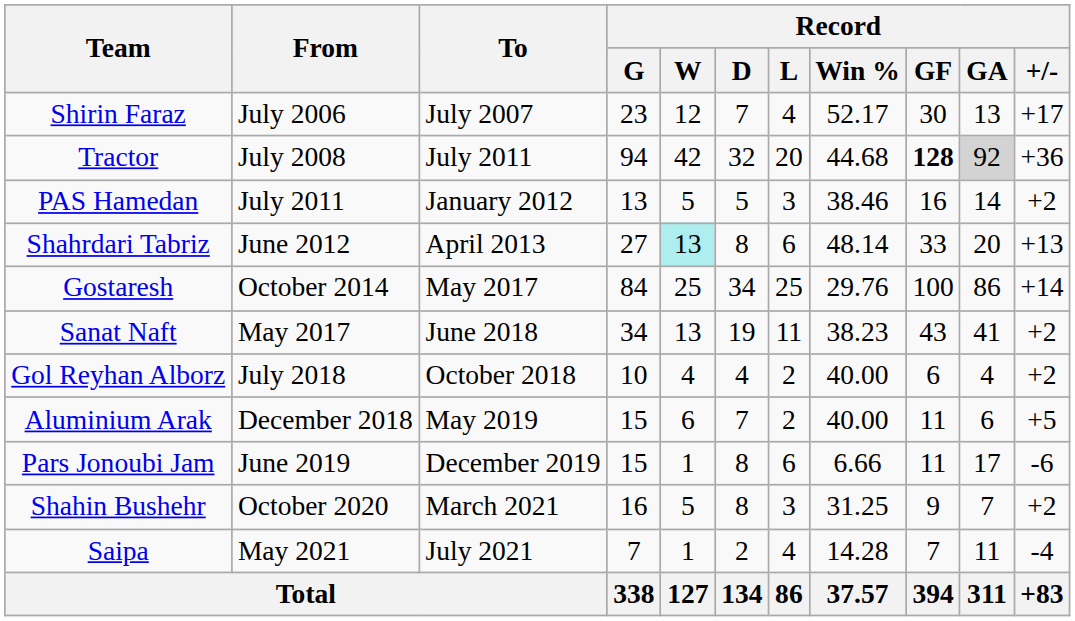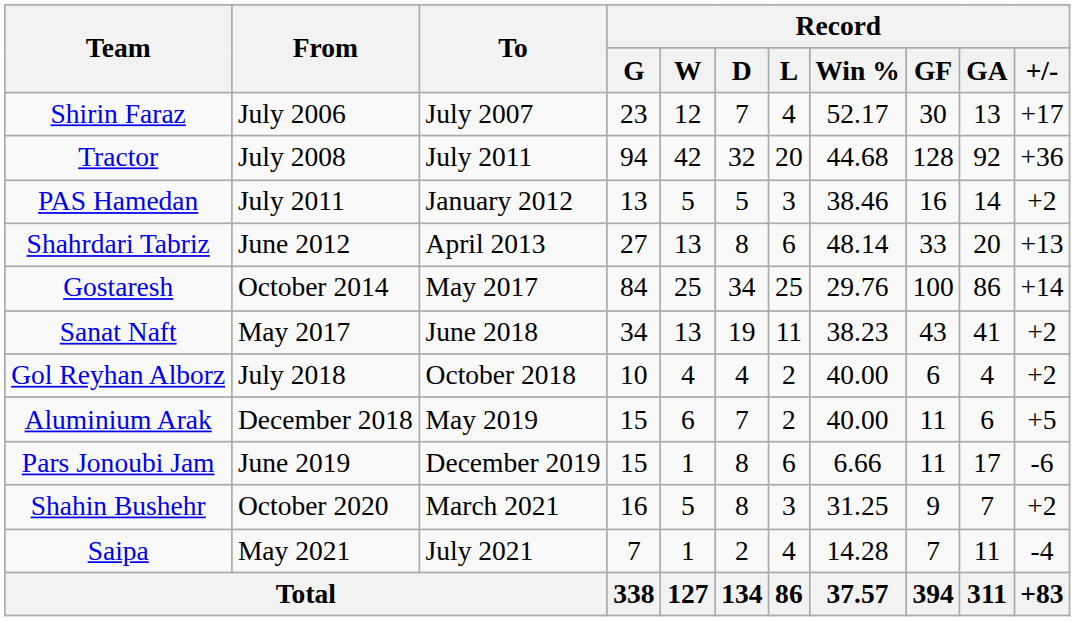(933, 157) bold -> (933, 157) normal
(987, 157) lightgrey background -> (987, 157) no background
(688, 244) paleturquoise background -> (688, 244) no background
